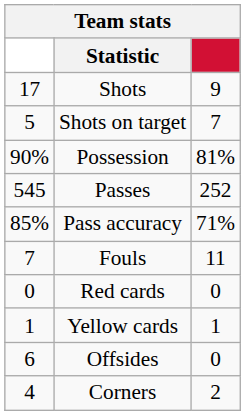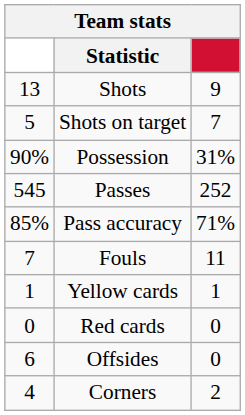(30, 88) 17 -> (30, 88) 13
(216, 156) 81% -> (216, 156) 31%
rows swapped: (123, 325) <-> (123, 291)
